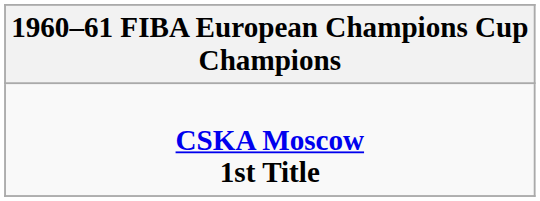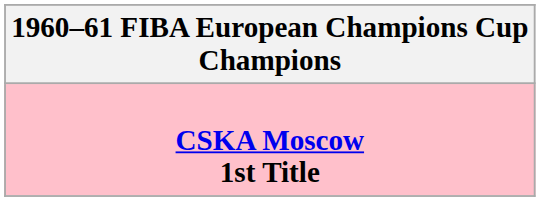(270, 155) no background -> (270, 155) pink background
